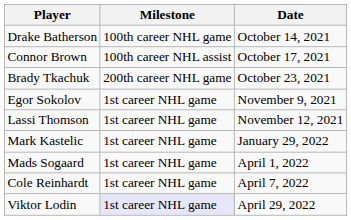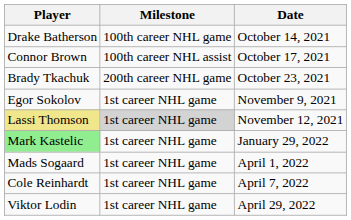(48, 120) no background -> (48, 120) khaki background
(160, 120) no background -> (160, 120) lightgrey background
(45, 141) no background -> (45, 141) lightgreen background
(160, 204) lavender background -> (160, 204) no background
